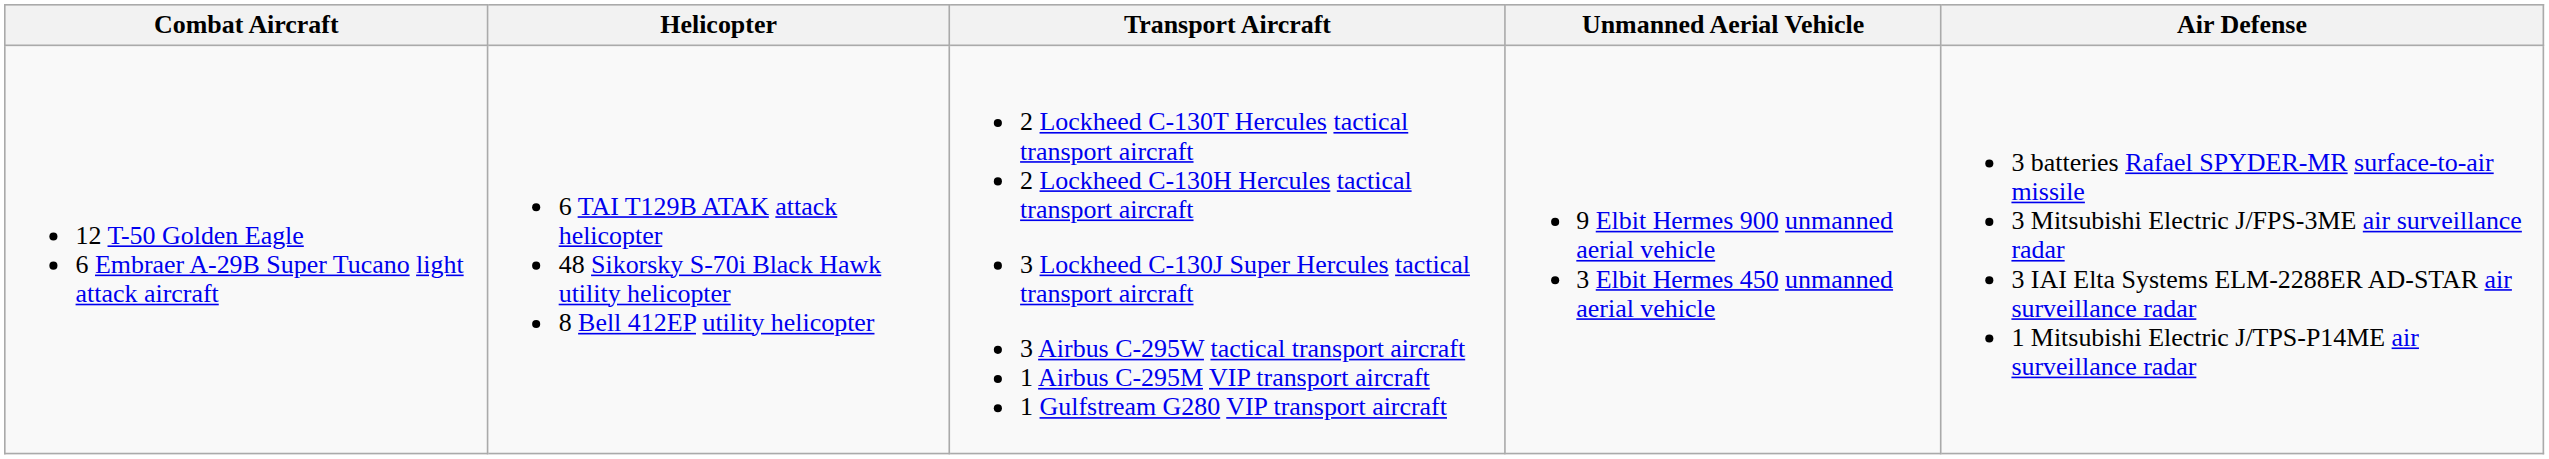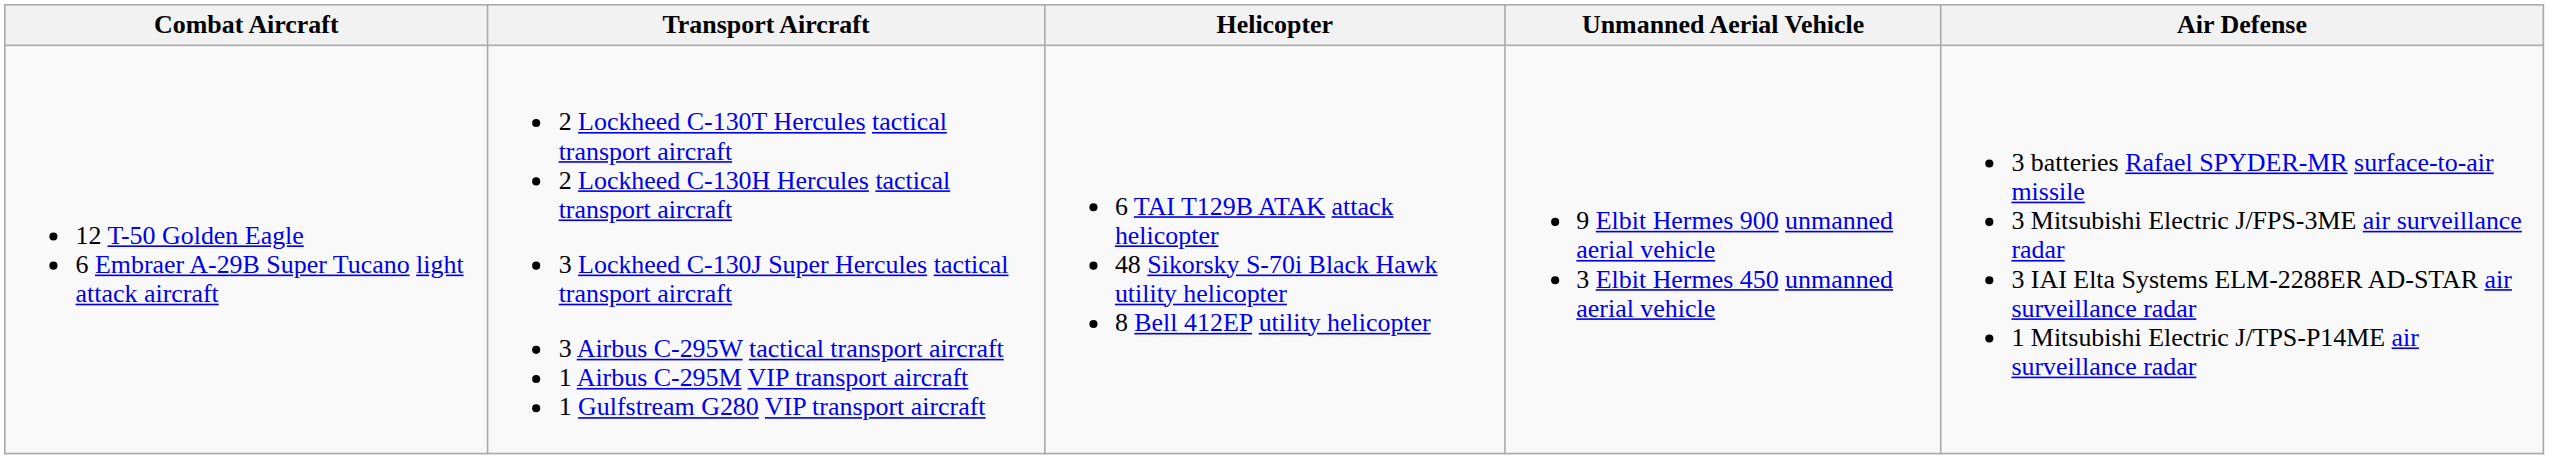columns swapped: (1227, 25) <-> (719, 25)
